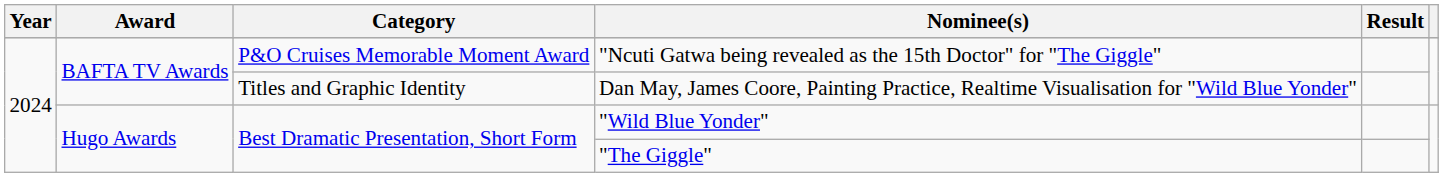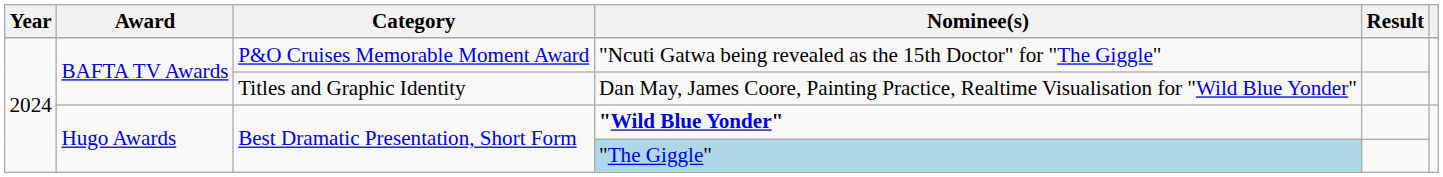(684, 121) normal -> (691, 121) bold
(656, 155) no background -> (656, 155) lightblue background
